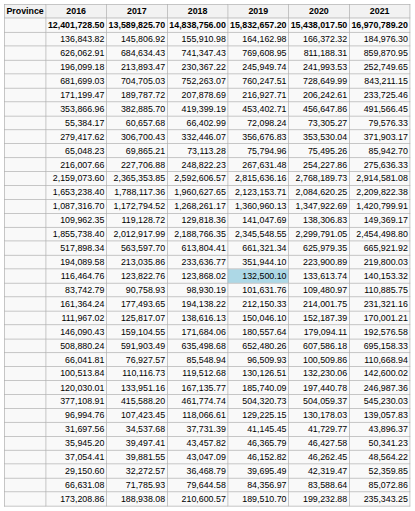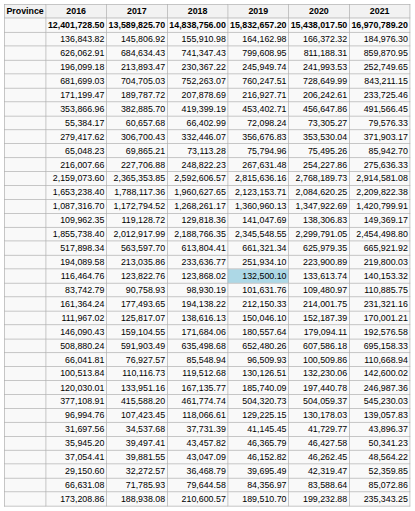(264, 53) 769,608.95 -> (264, 53) 799,608.95
(264, 262) 351,944.10 -> (264, 262) 251,934.10
